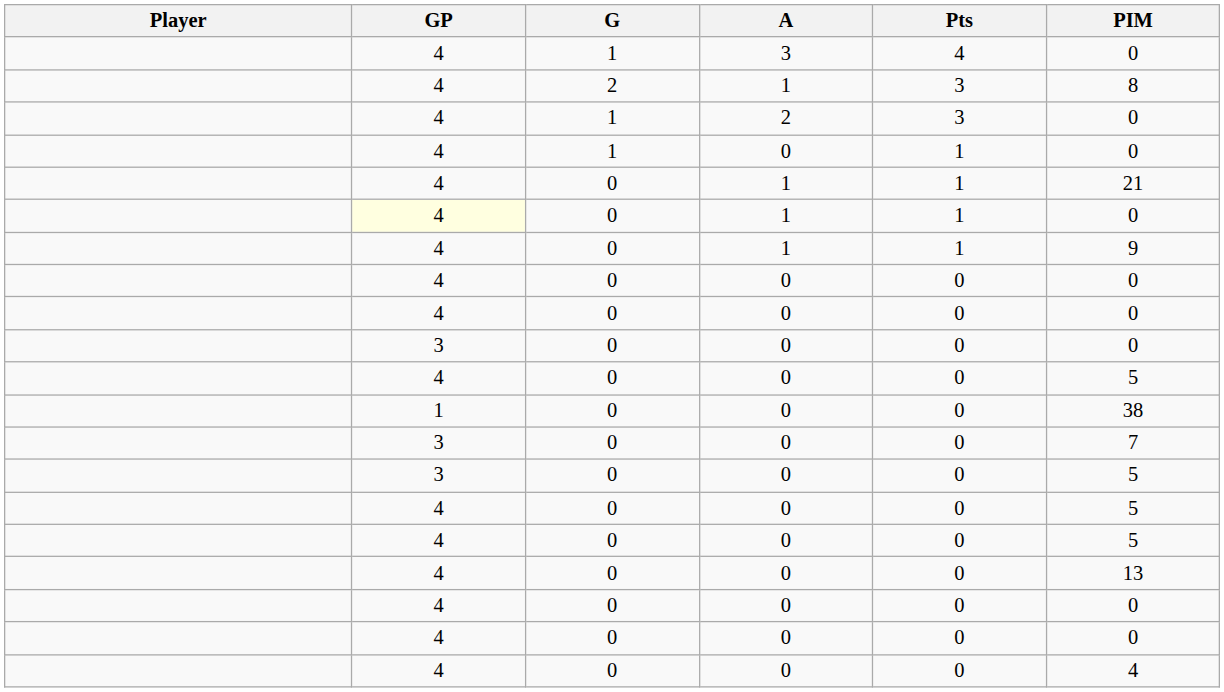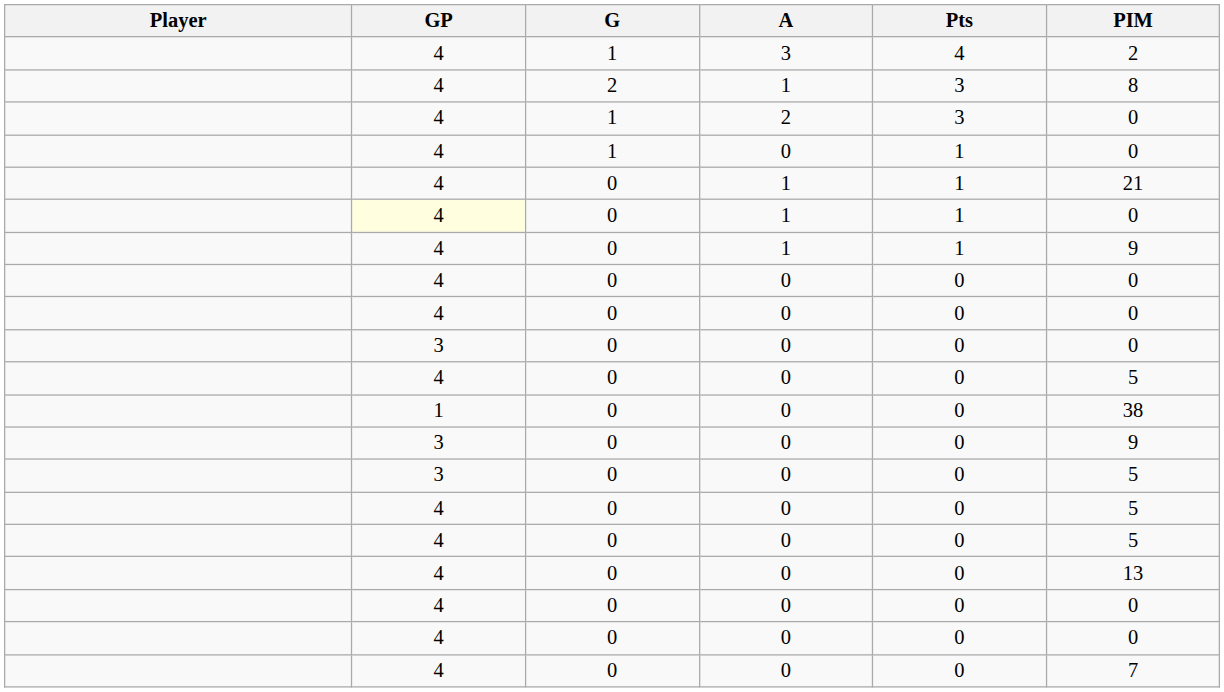(1133, 53) 0 -> (1133, 53) 2
(1133, 442) 7 -> (1133, 442) 9
(1133, 670) 4 -> (1133, 670) 7
